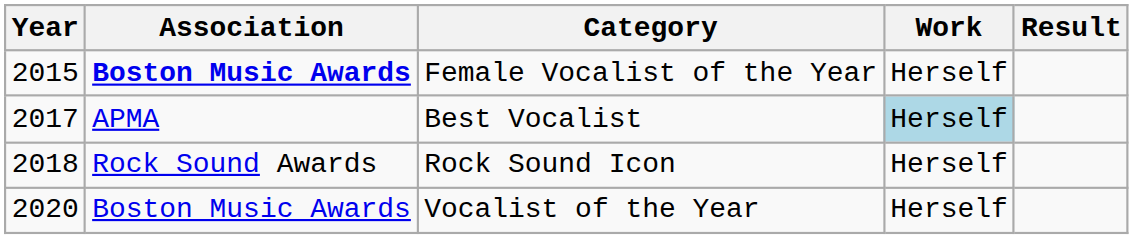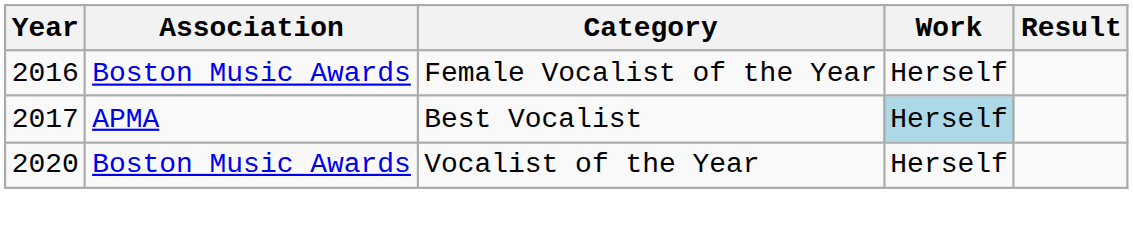(45, 73) 2015 -> (45, 73) 2016
(252, 73) bold -> (252, 73) normal
- row: (550, 165)
